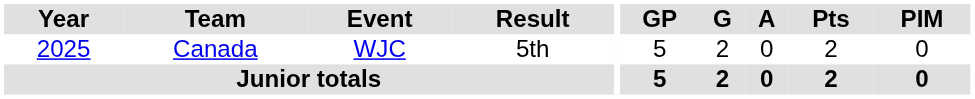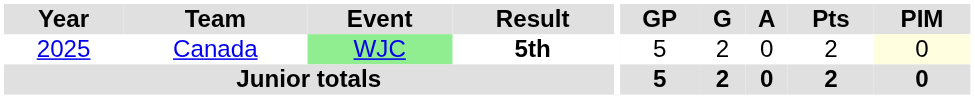(380, 49) no background -> (380, 49) lightgreen background
(533, 49) normal -> (533, 49) bold
(922, 49) no background -> (922, 49) lightyellow background
